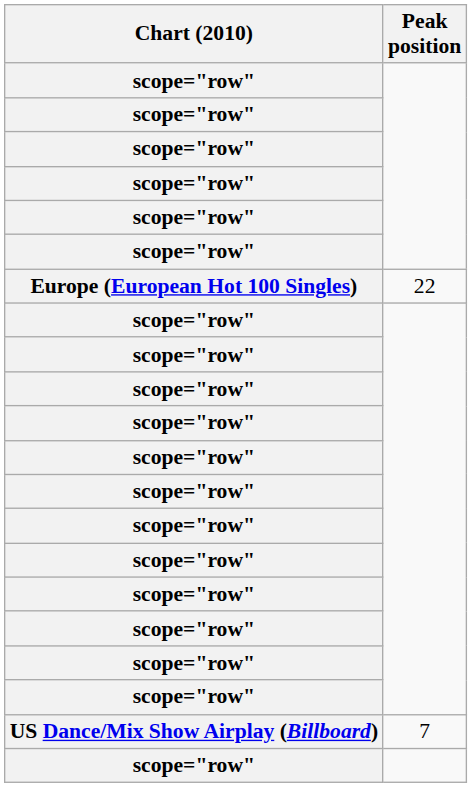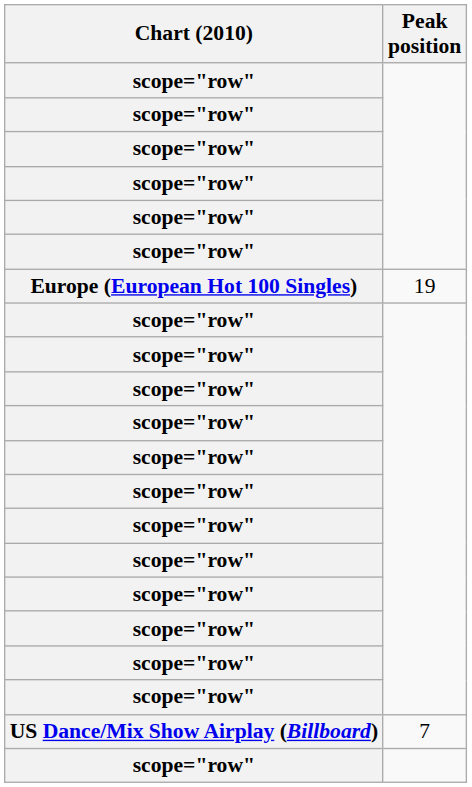(425, 285) 22 -> (425, 285) 19
